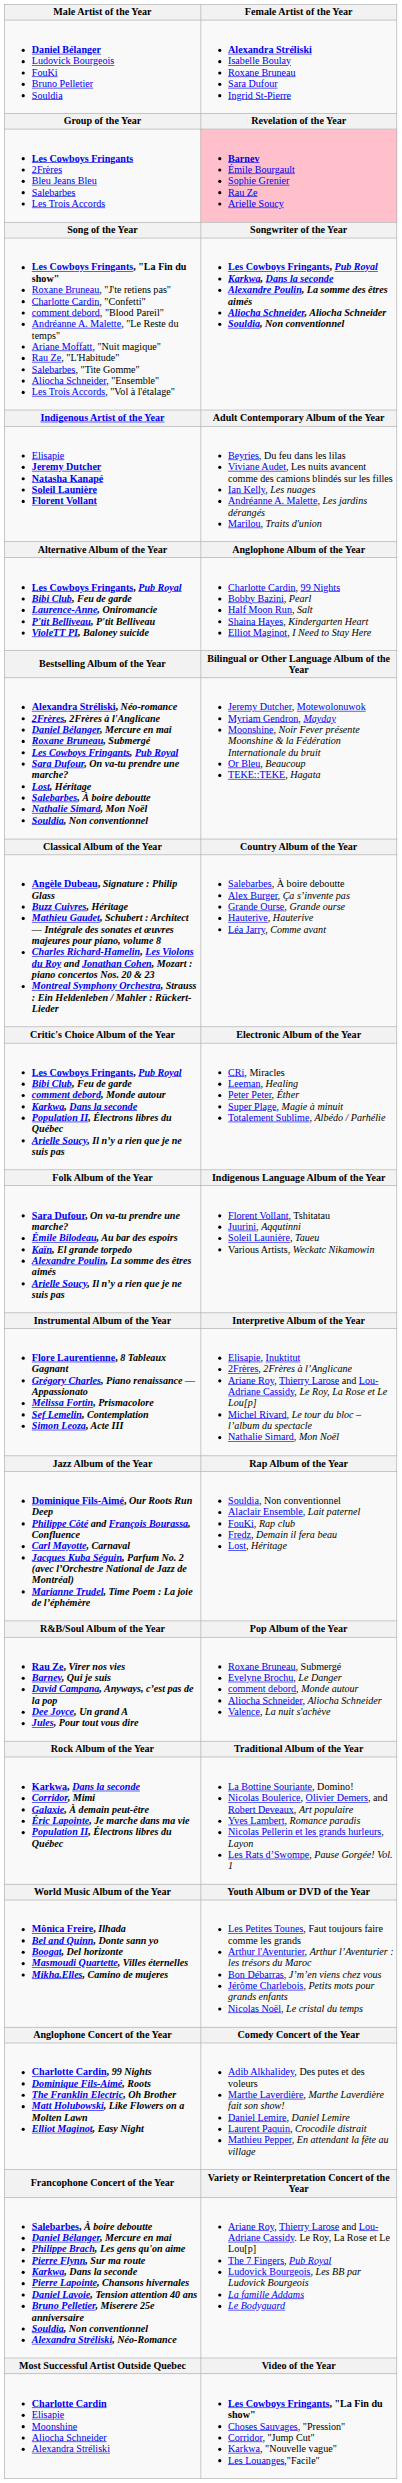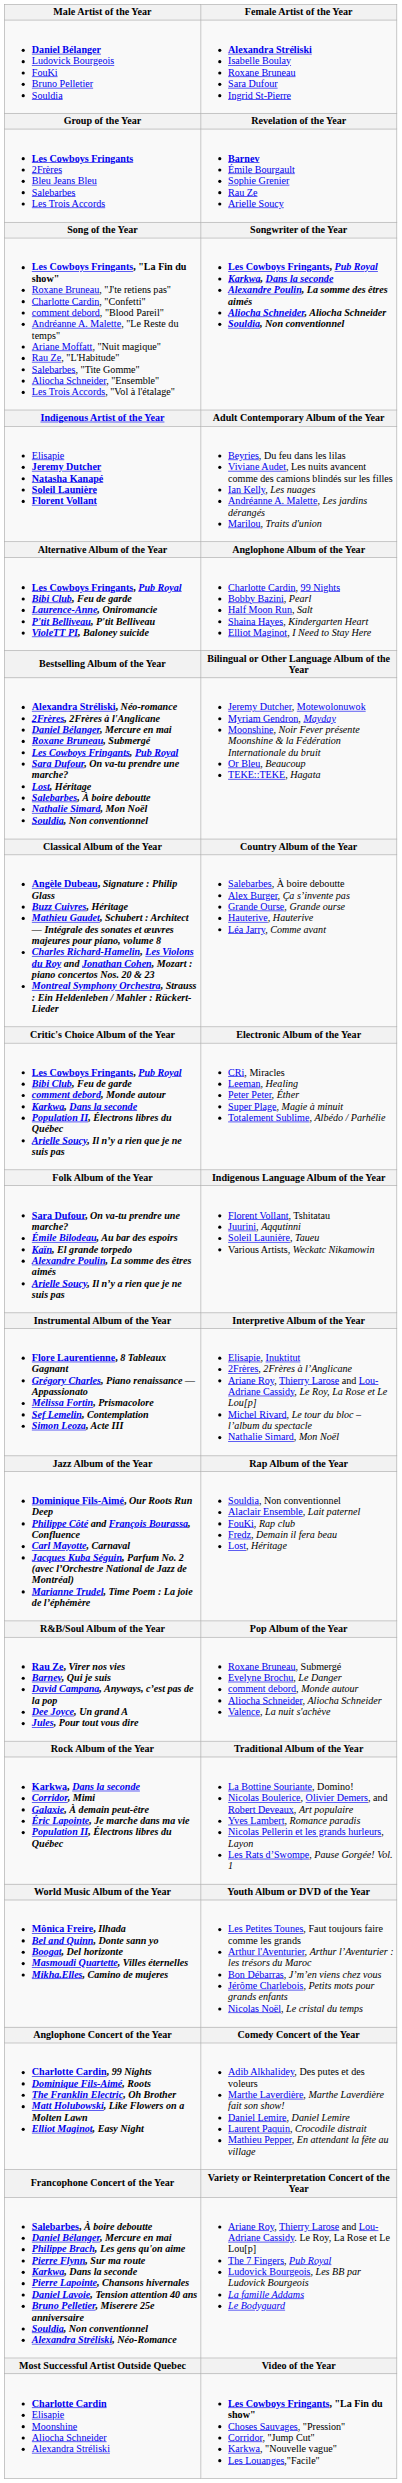(299, 181) pink background -> (299, 181) no background
